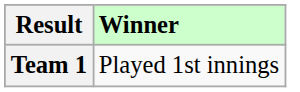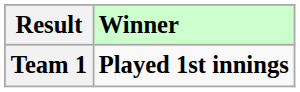(189, 65) normal -> (194, 65) bold
